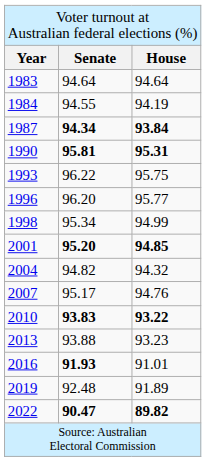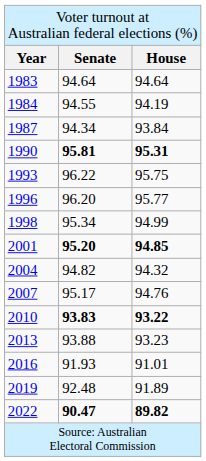(79, 128) bold -> (79, 128) normal
(152, 128) bold -> (152, 128) normal
(79, 364) bold -> (79, 364) normal
